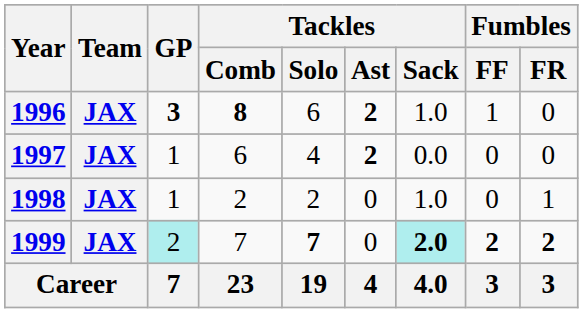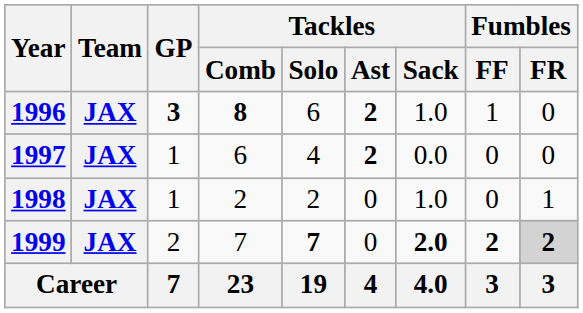(173, 241) paleturquoise background -> (173, 241) no background
(431, 241) paleturquoise background -> (431, 241) no background
(548, 241) no background -> (548, 241) lightgrey background
